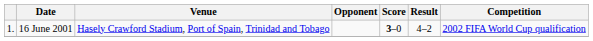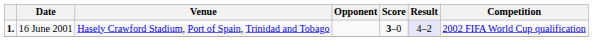(10, 28) normal -> (10, 28) bold
(424, 28) no background -> (424, 28) lavender background
